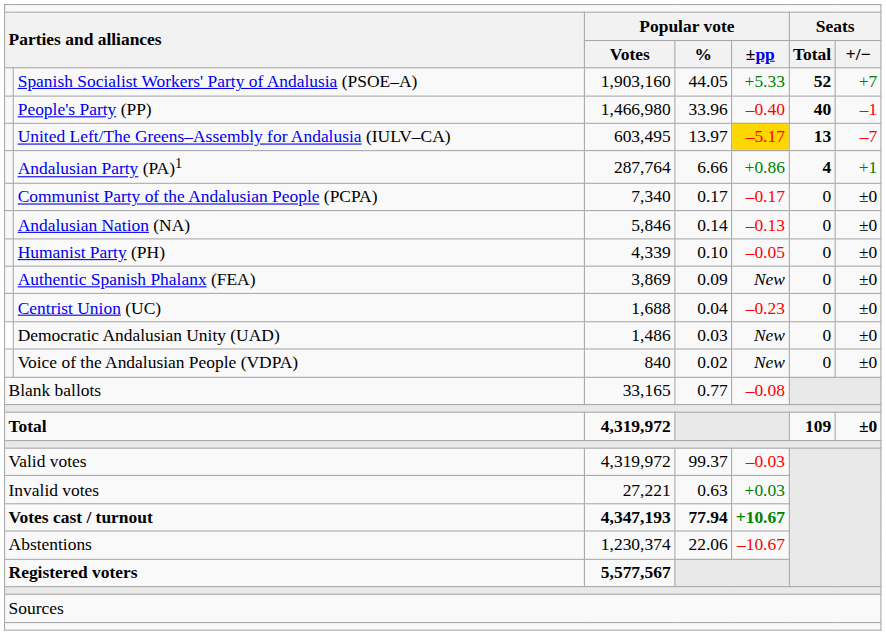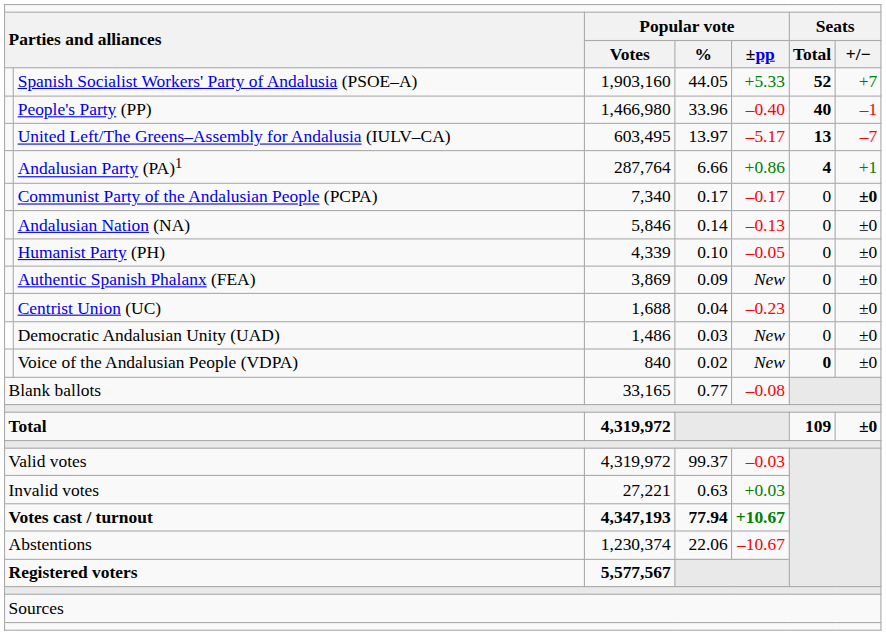(765, 137) gold background -> (765, 137) no background
(868, 197) normal -> (868, 197) bold
(827, 362) normal -> (827, 362) bold
